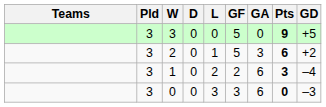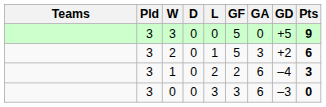columns swapped: (309, 14) <-> (285, 14)
